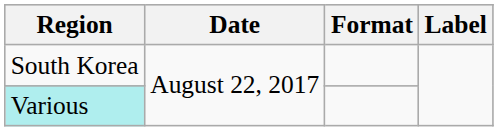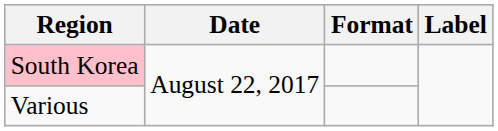(75, 65) no background -> (75, 65) pink background
(50, 105) paleturquoise background -> (50, 105) no background
